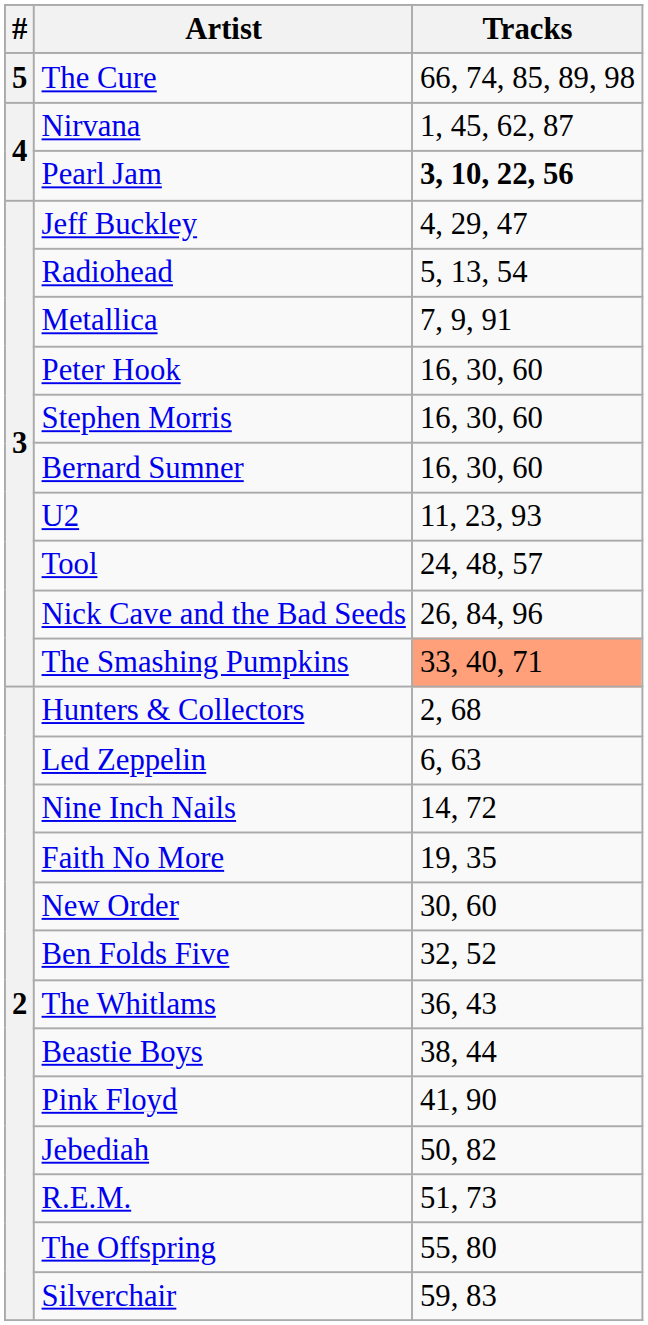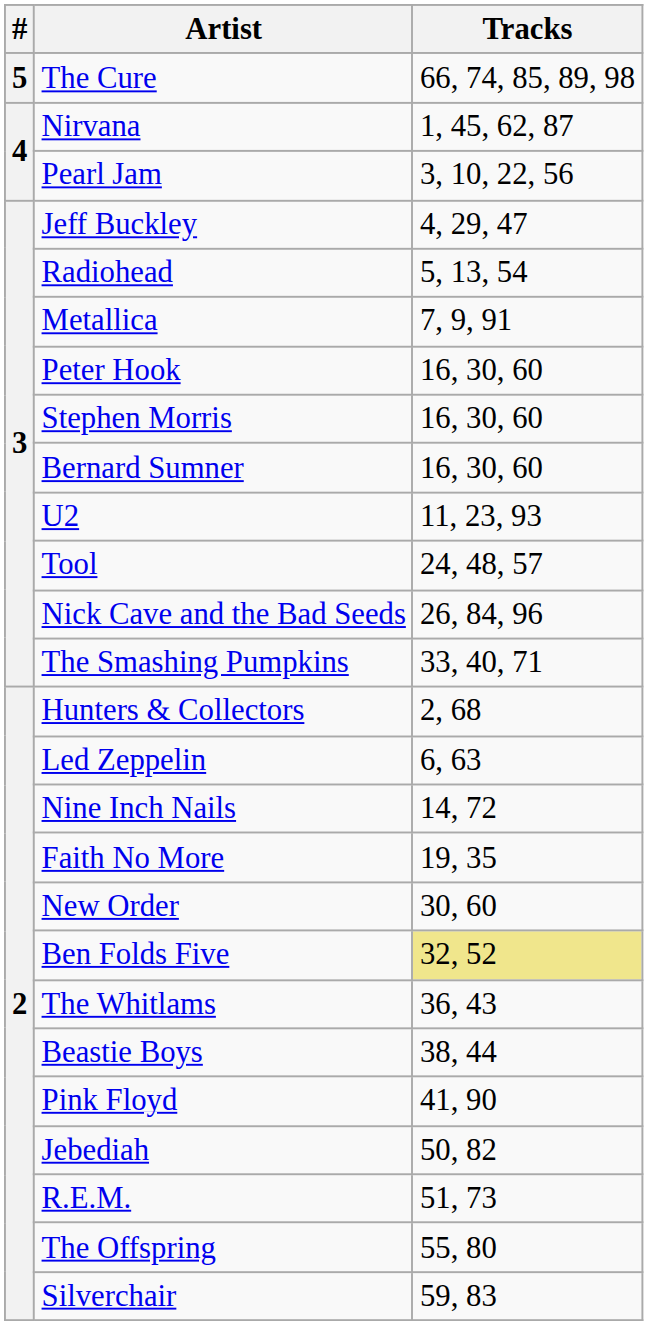(497, 175) bold -> (497, 175) normal
(481, 662) lightsalmon background -> (481, 662) no background
(458, 954) no background -> (458, 954) khaki background
